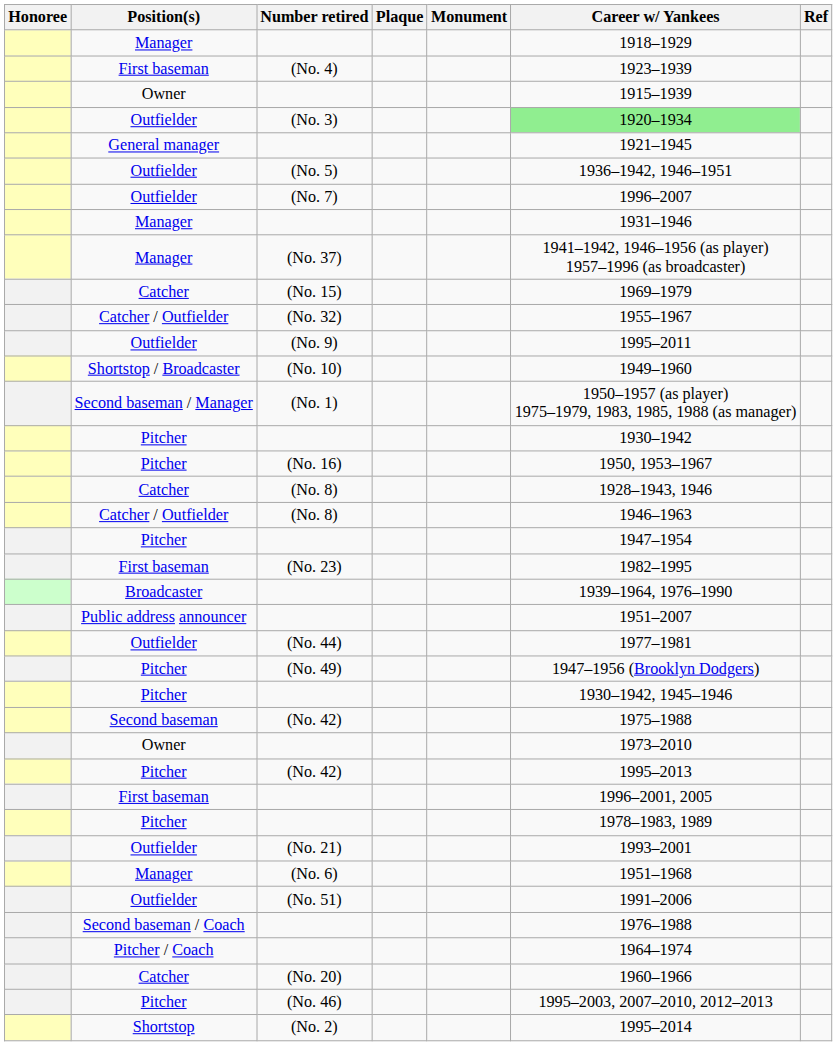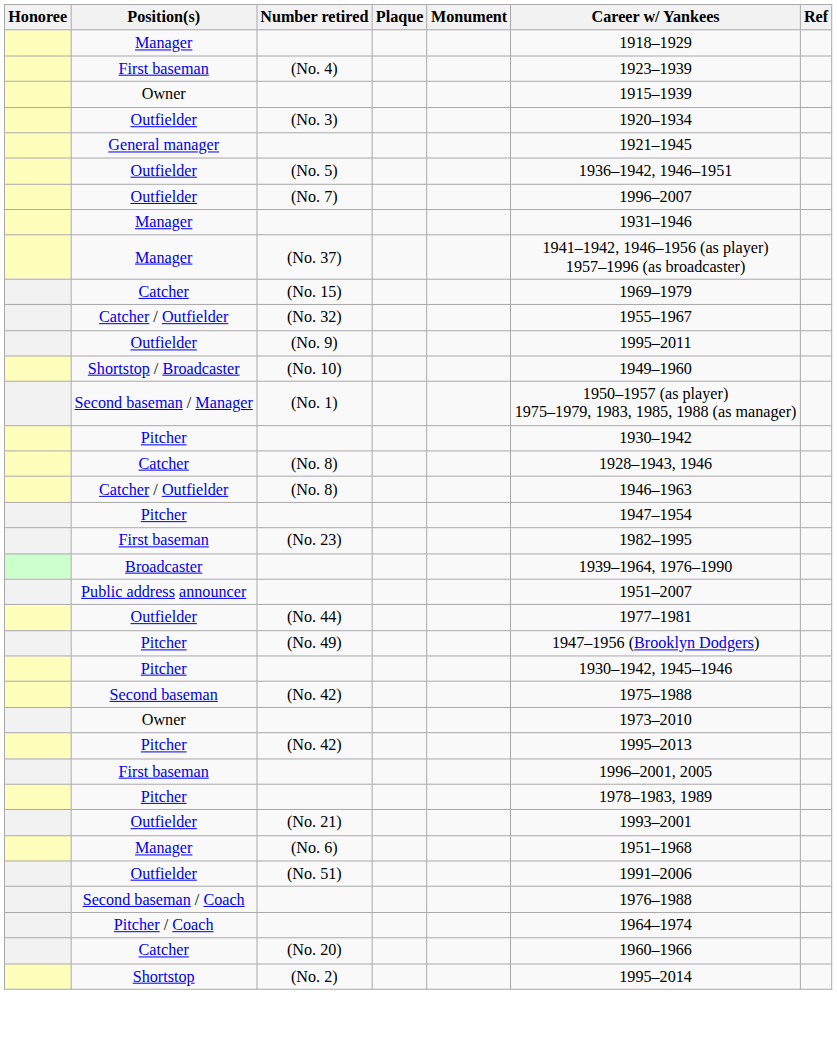(656, 119) lightgreen background -> (656, 119) no background
- row: (164, 463)
- row: (164, 1001)
